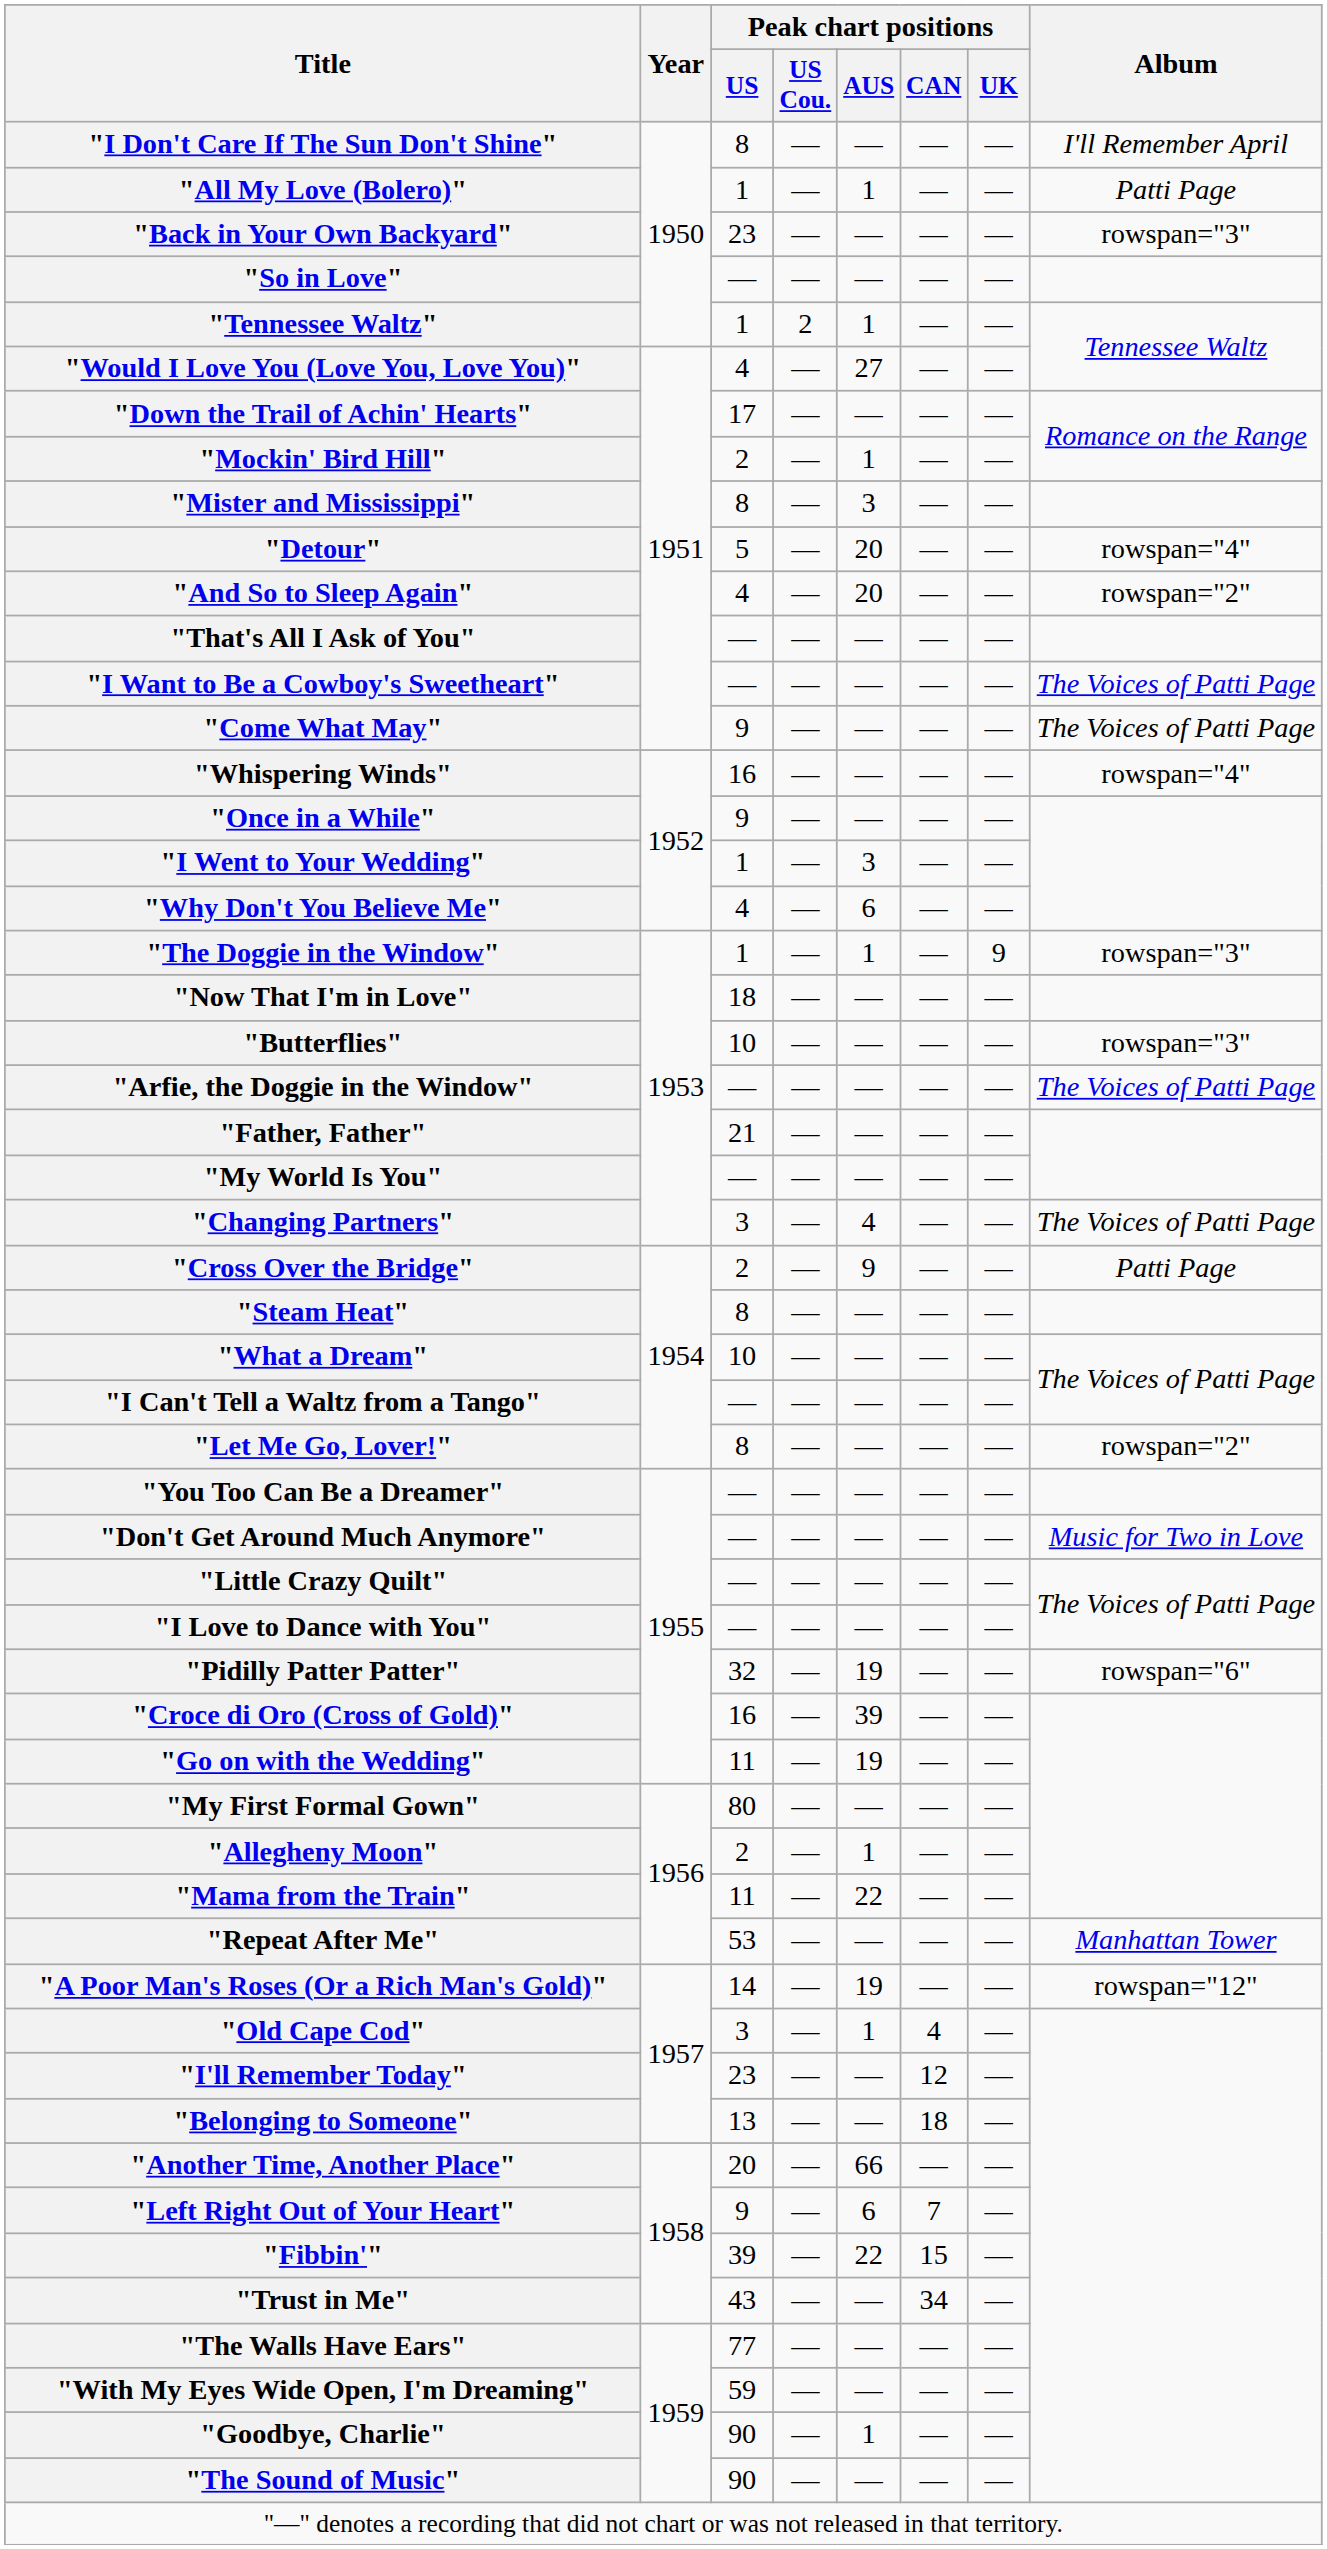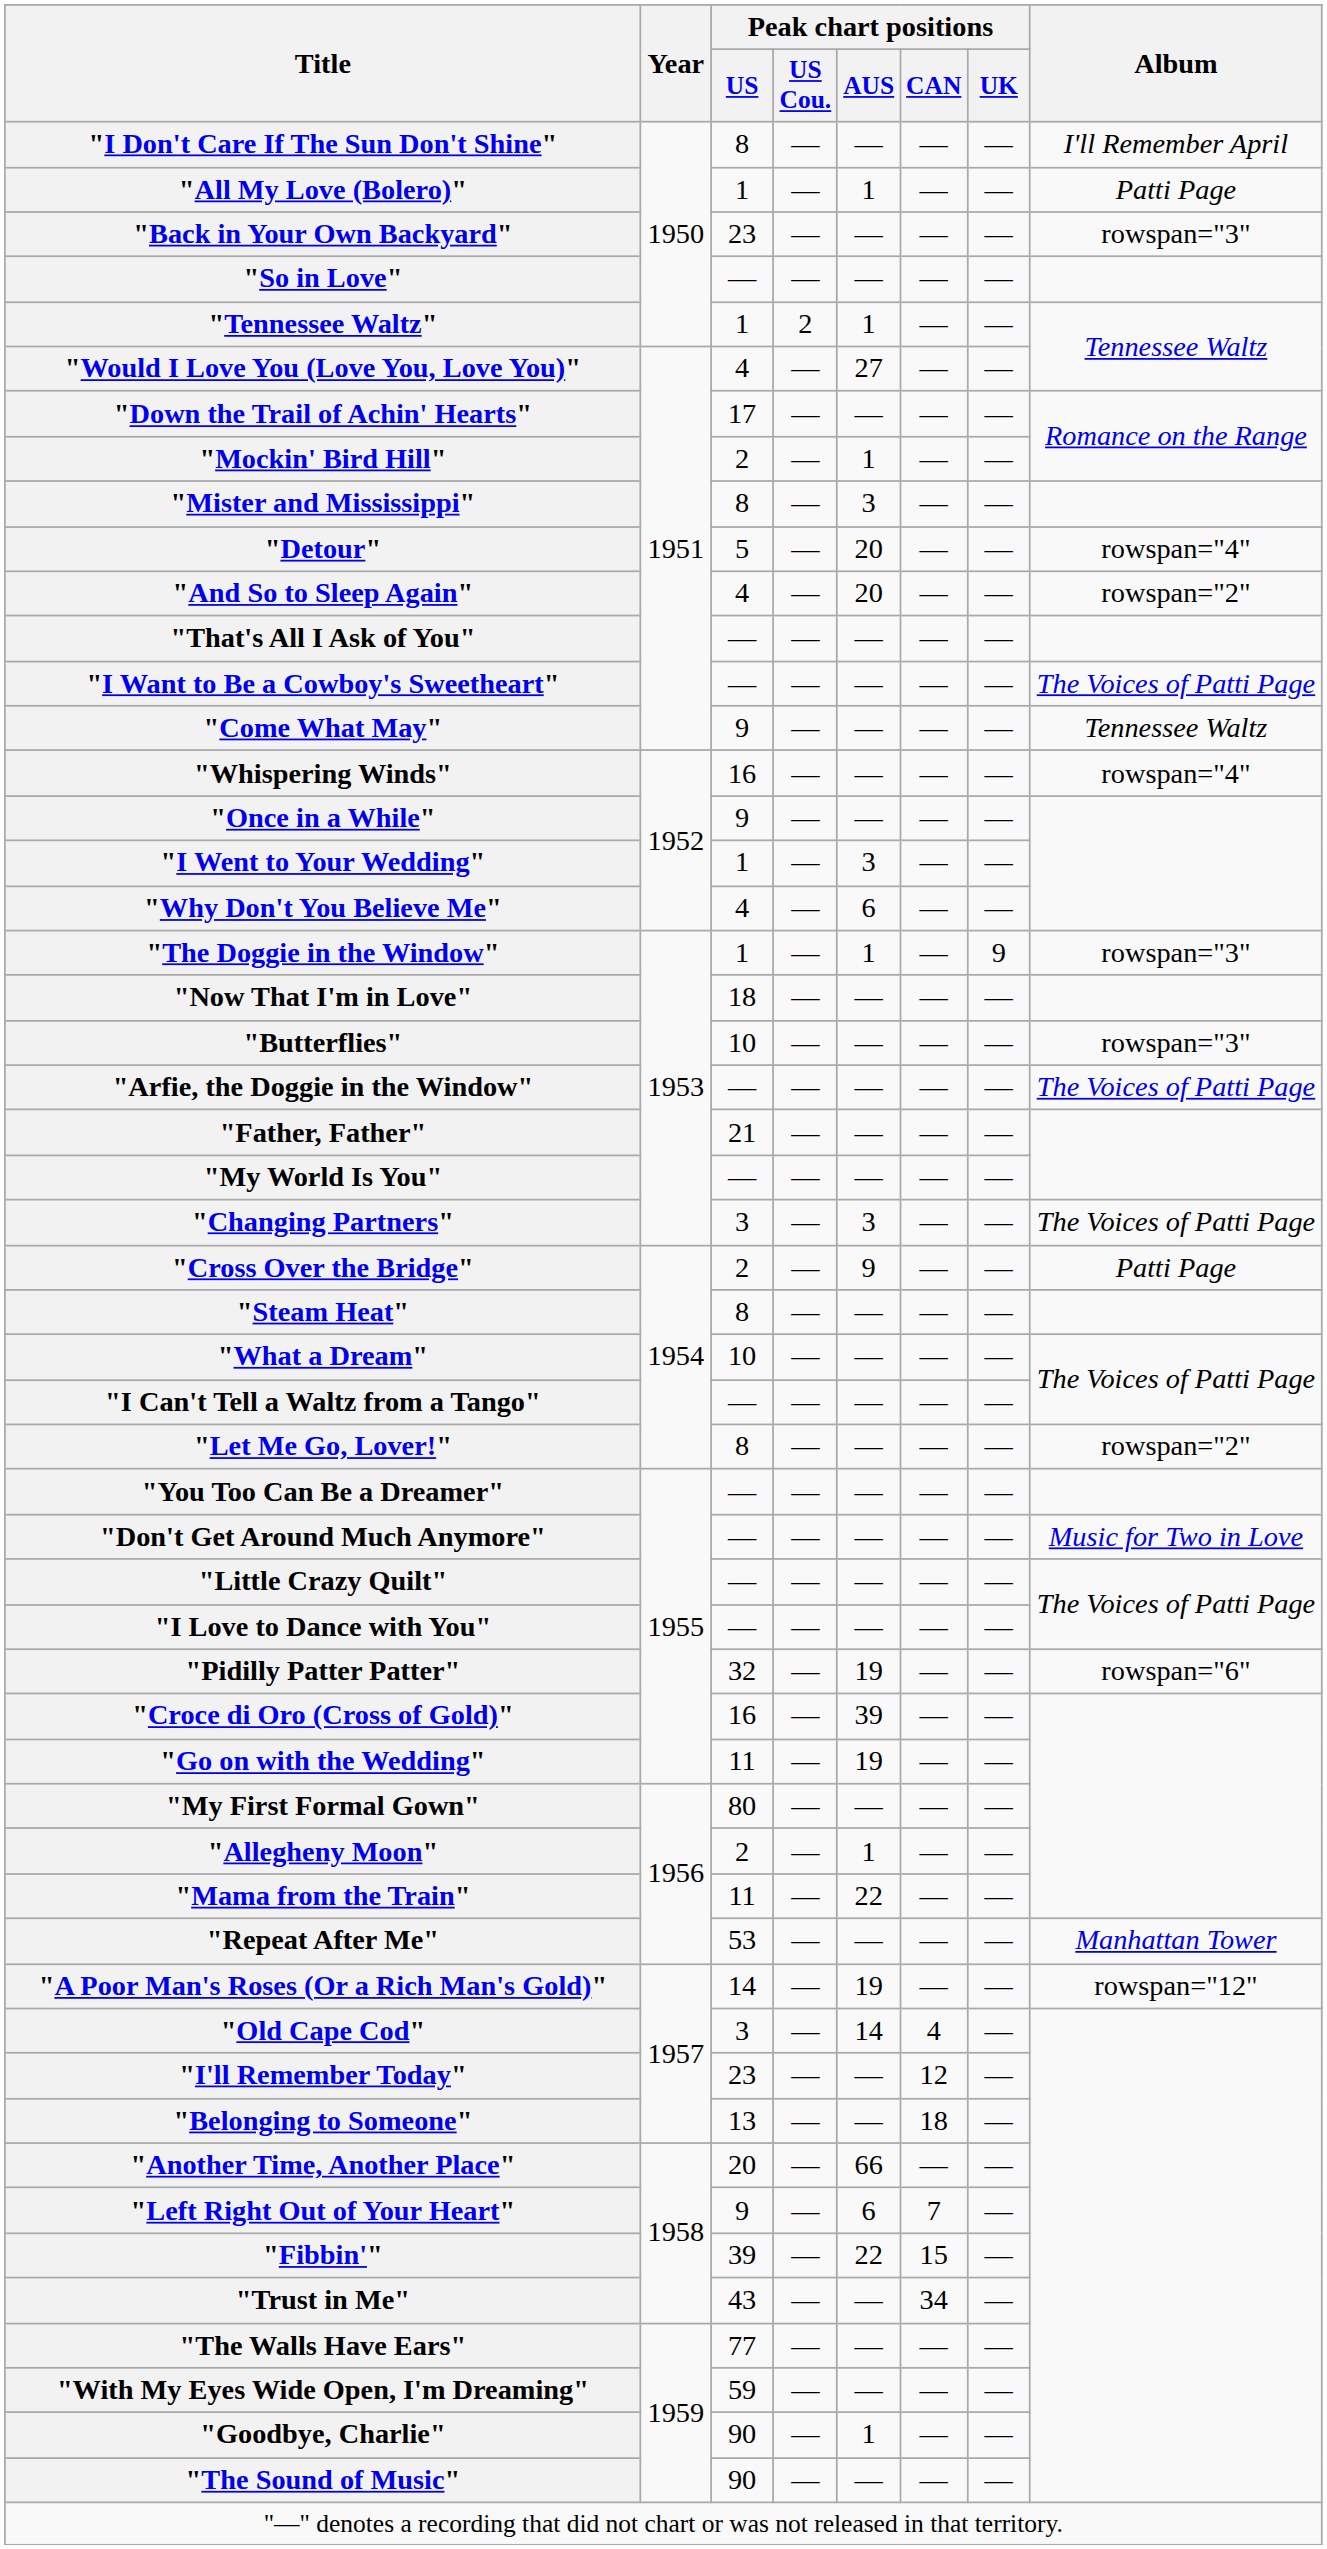(1176, 727) The Voices of Patti Page -> (1176, 727) Tennessee Waltz
(869, 1221) 4 -> (869, 1221) 3
(869, 2030) 1 -> (869, 2030) 14
